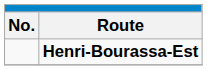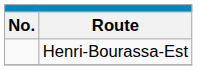(121, 51) bold -> (115, 51) normal
